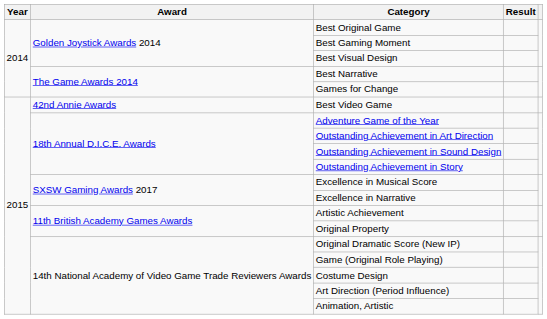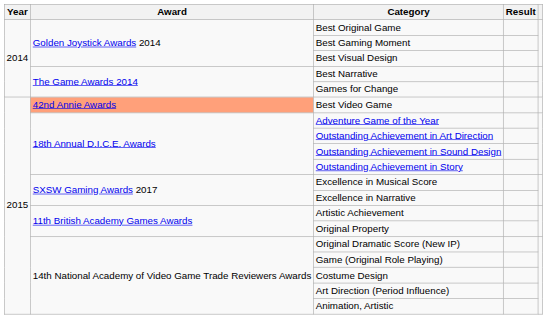(74, 105) no background -> (74, 105) lightsalmon background
